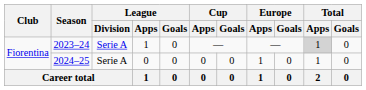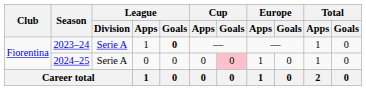(175, 45) normal -> (175, 45) bold
(318, 45) lightgrey background -> (318, 45) no background
(232, 61) no background -> (232, 61) pink background
